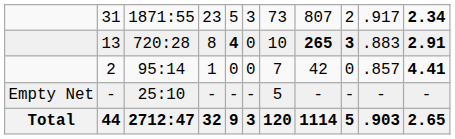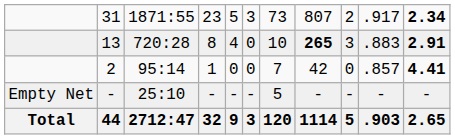(234, 43) bold -> (234, 43) normal
(350, 43) bold -> (350, 43) normal
